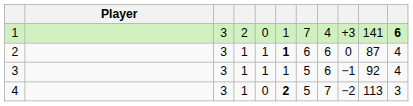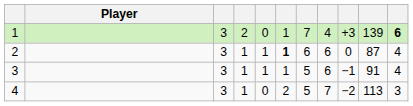(373, 33) 141 -> (373, 33) 139
(373, 71) 92 -> (373, 71) 91
(286, 91) bold -> (286, 91) normal
